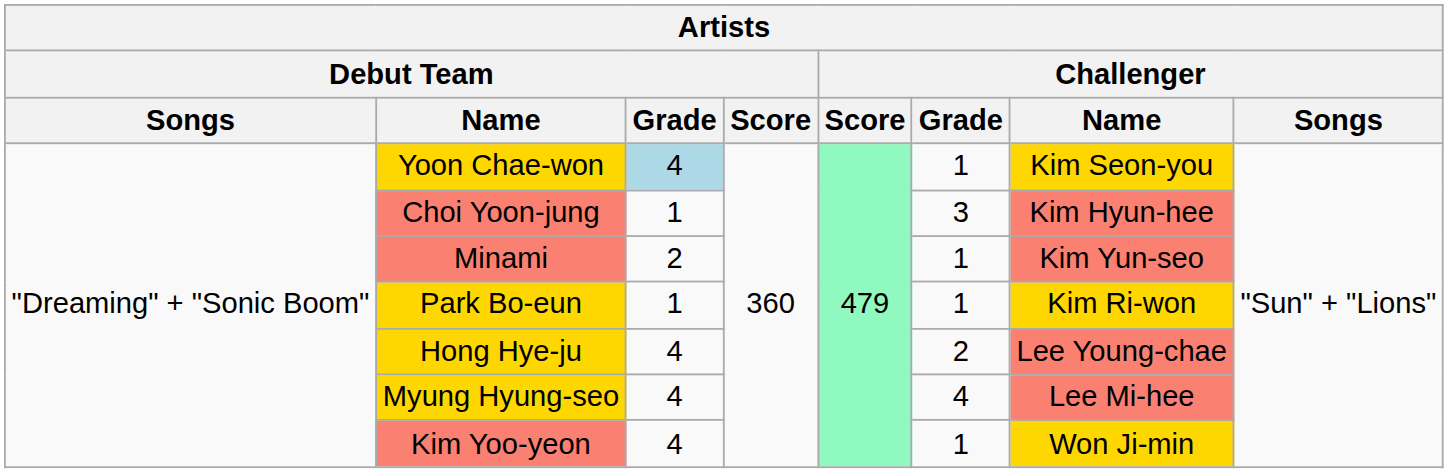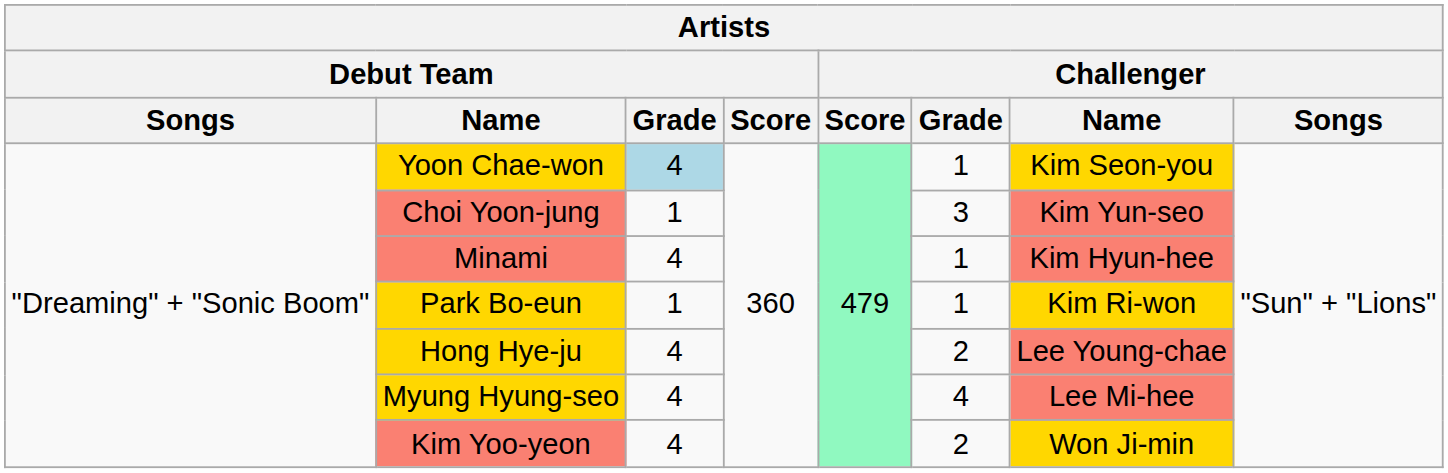(1122, 212) Kim Hyun-hee -> (1122, 212) Kim Yun-seo
(675, 258) 2 -> (675, 258) 4
(1122, 258) Kim Yun-seo -> (1122, 258) Kim Hyun-hee
(961, 443) 1 -> (961, 443) 2
